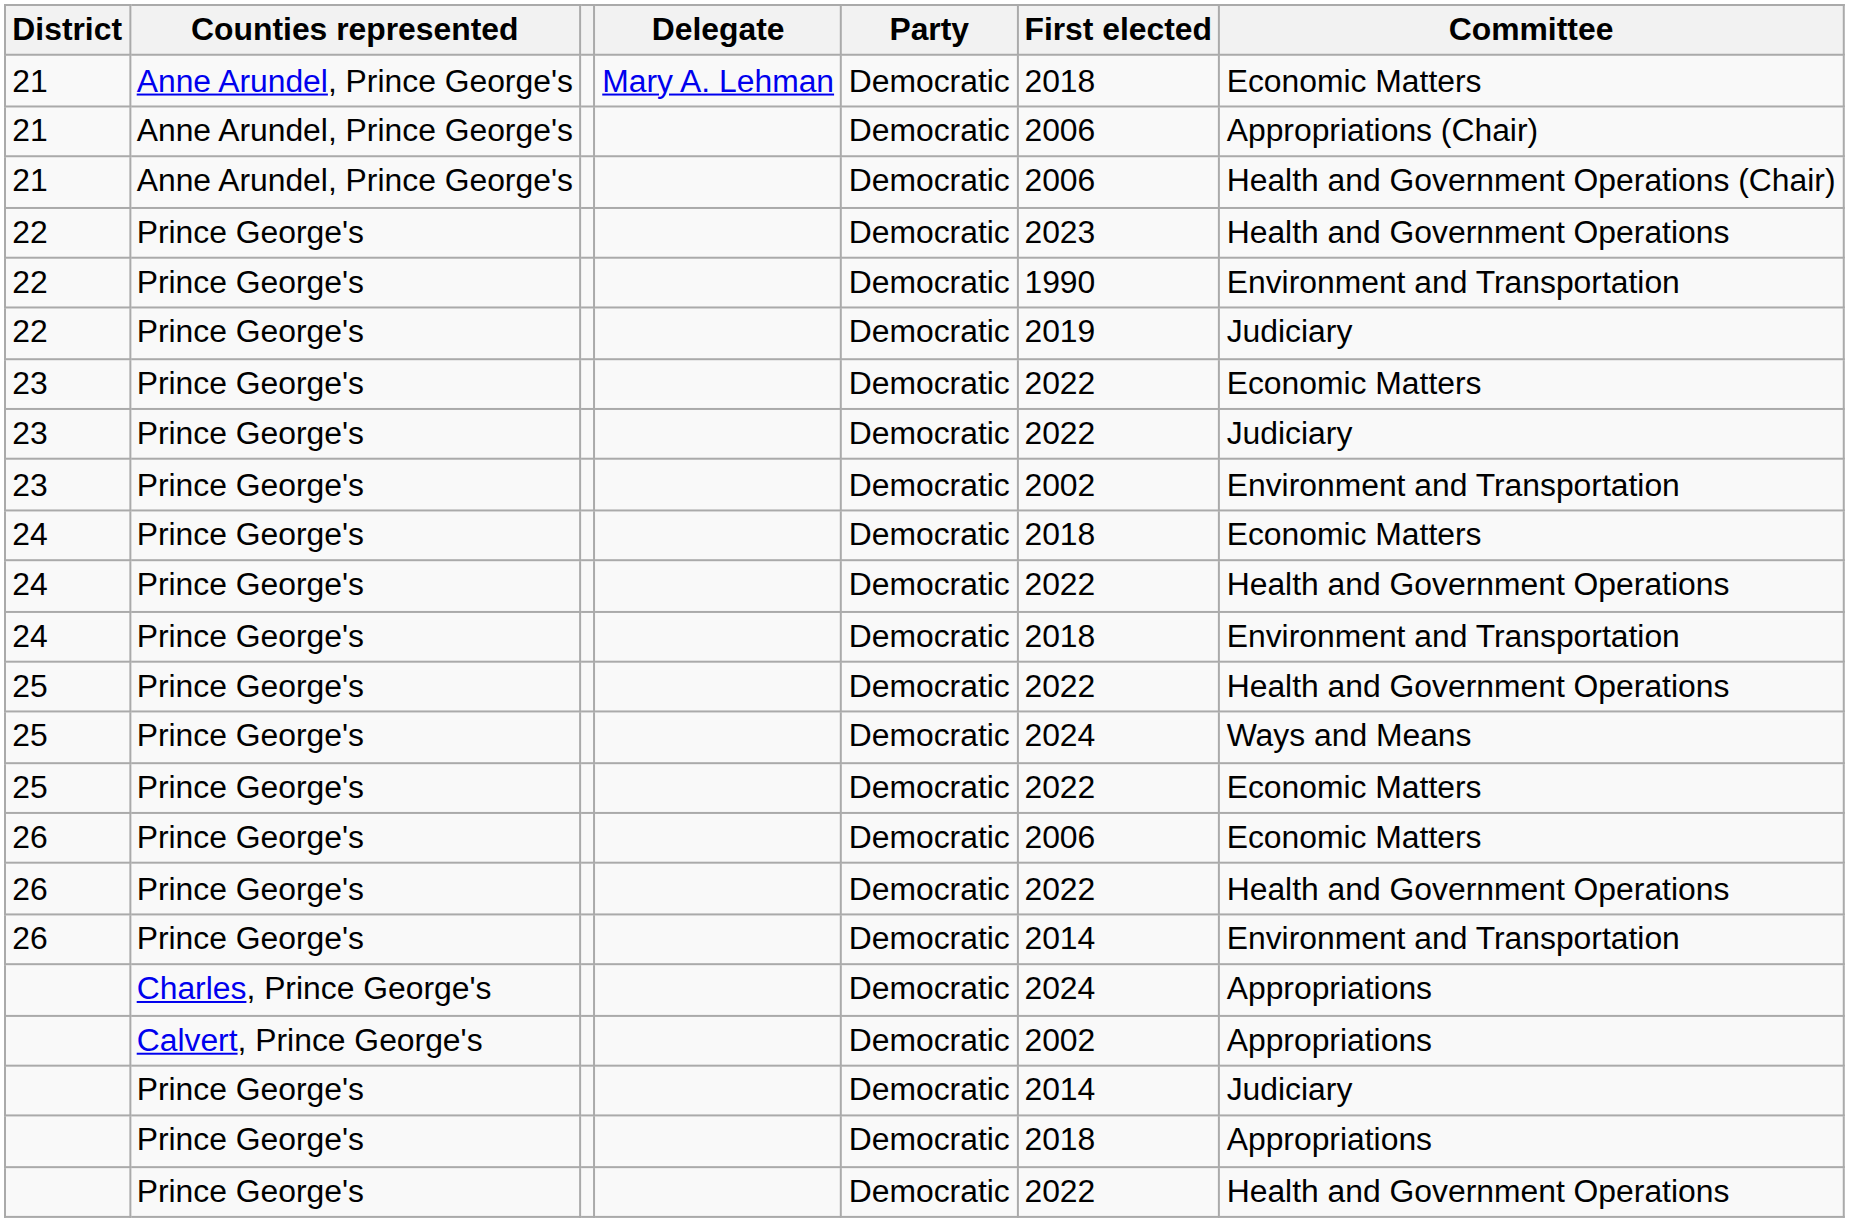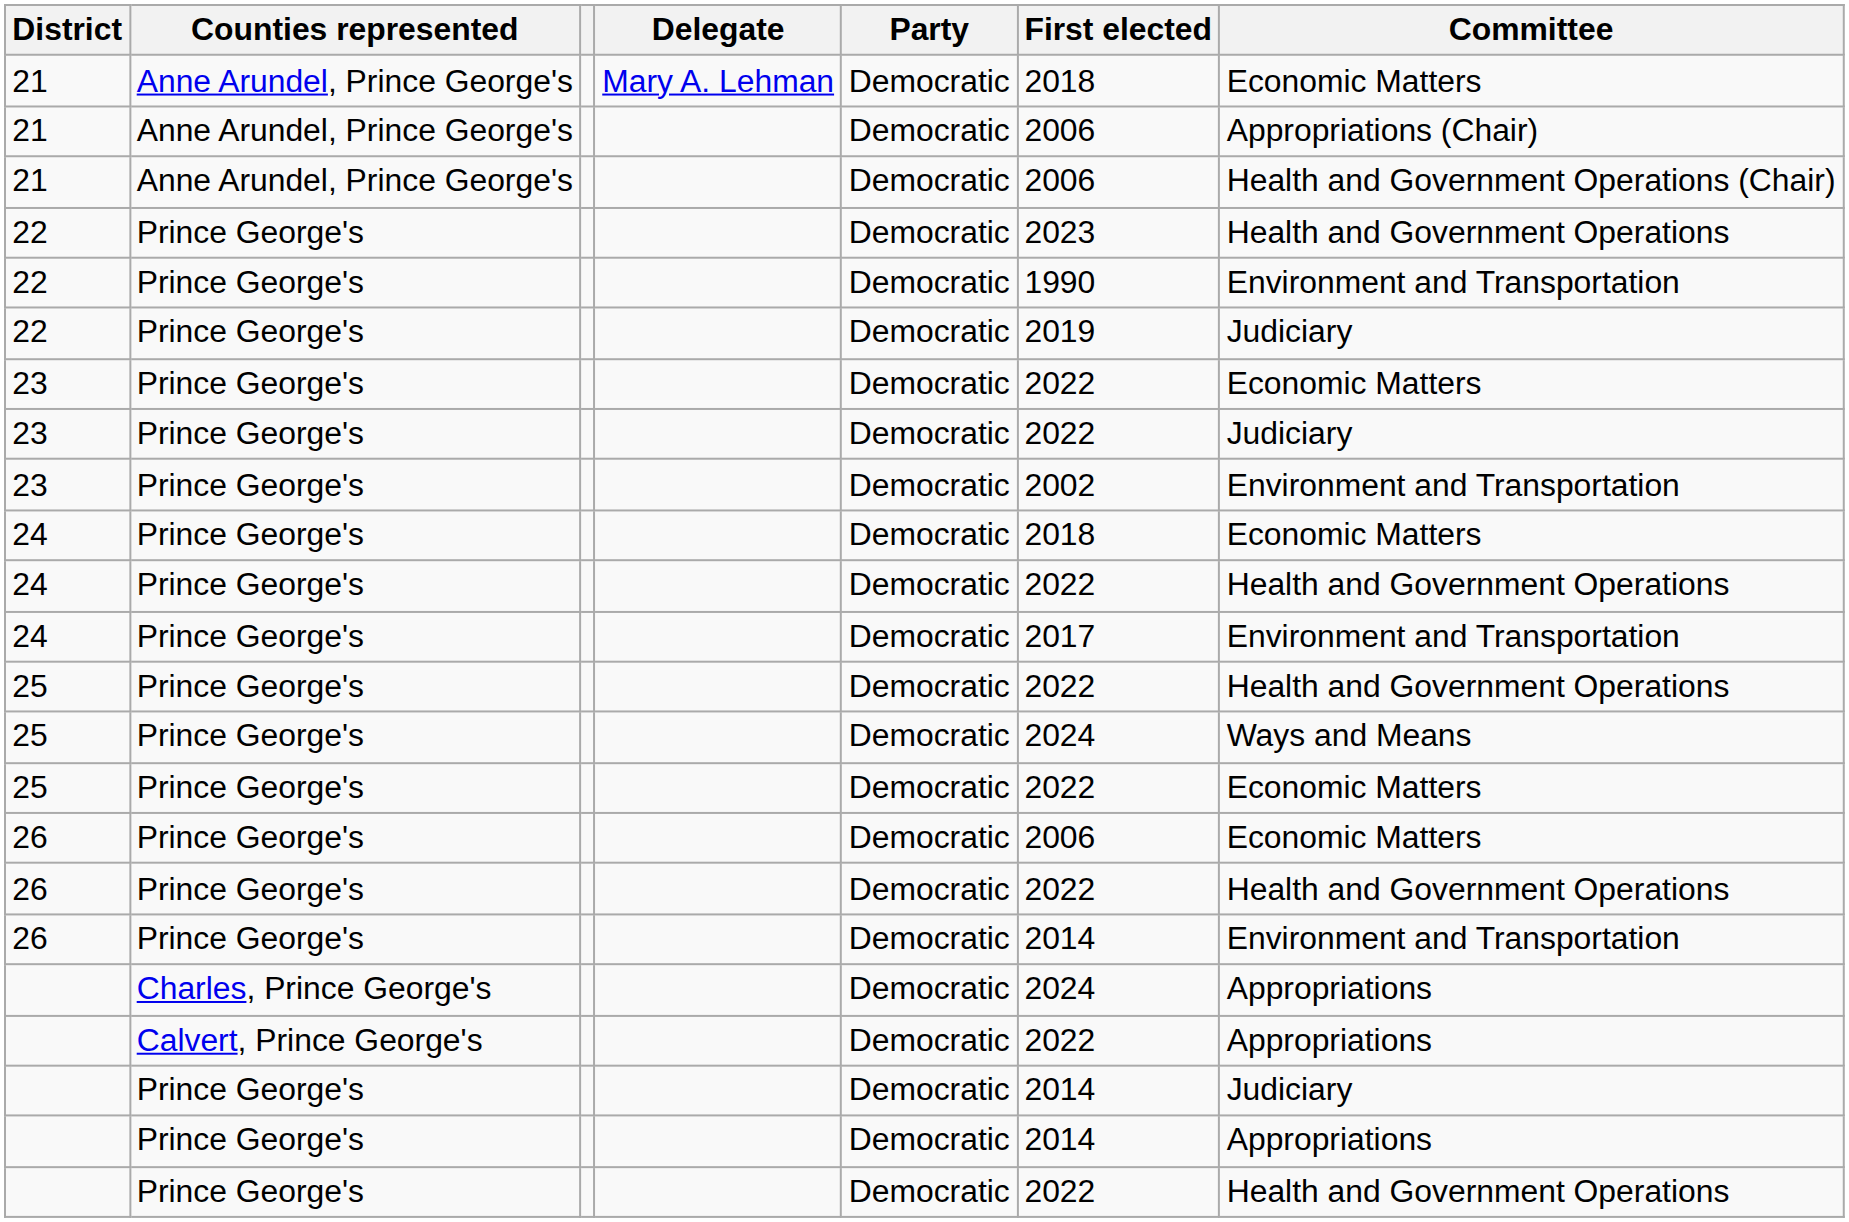(1060, 635) 2018 -> (1060, 635) 2017
(1060, 1039) 2002 -> (1060, 1039) 2022
(1060, 1140) 2018 -> (1060, 1140) 2014
